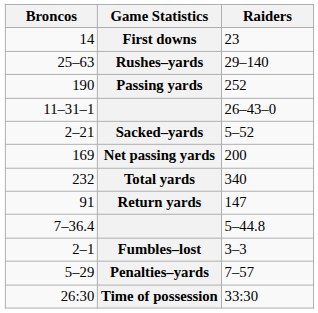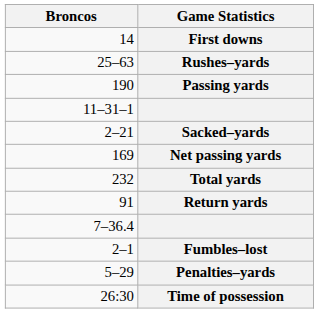- column: (267, 16)
